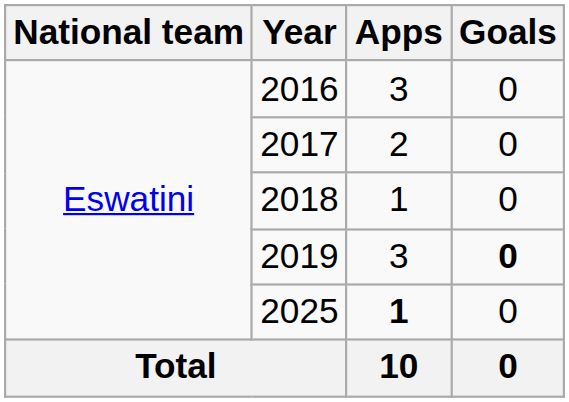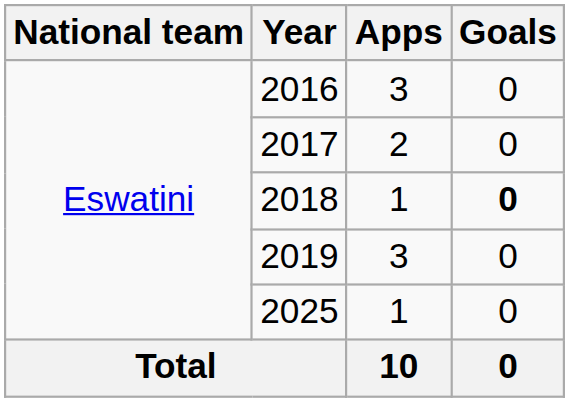(508, 199) normal -> (508, 199) bold
(508, 255) bold -> (508, 255) normal
(399, 311) bold -> (399, 311) normal
